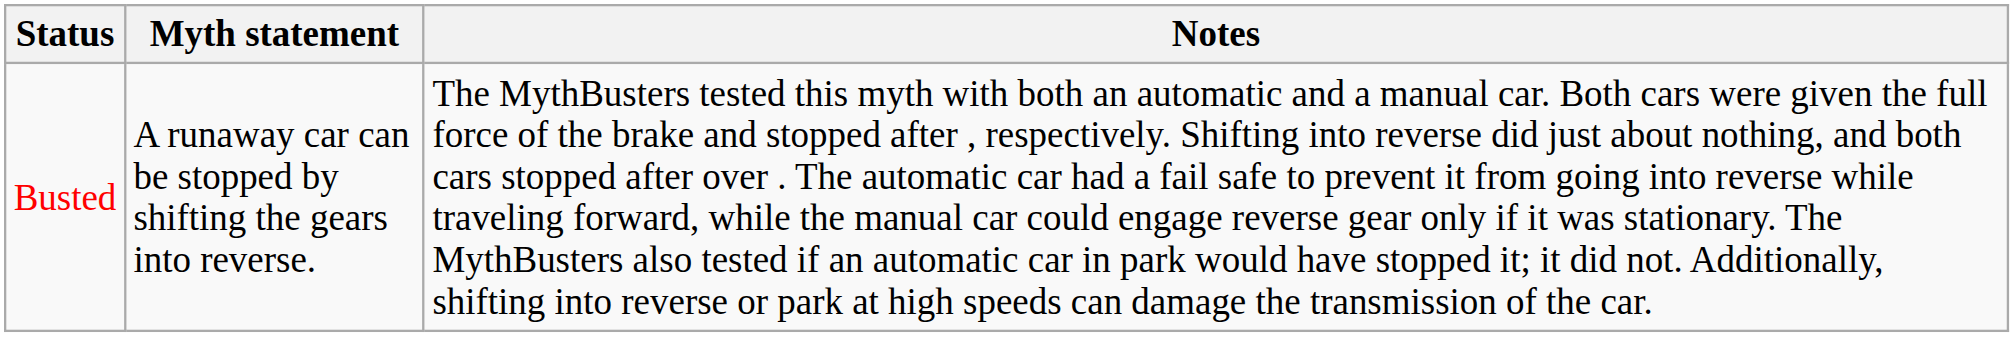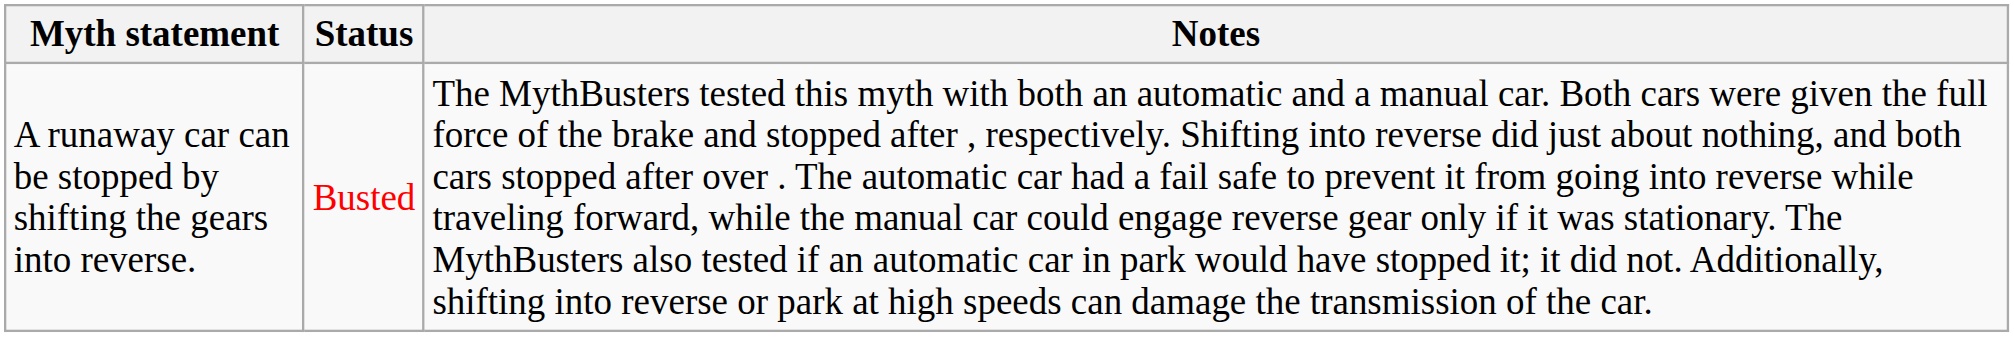columns swapped: (274, 33) <-> (65, 33)
